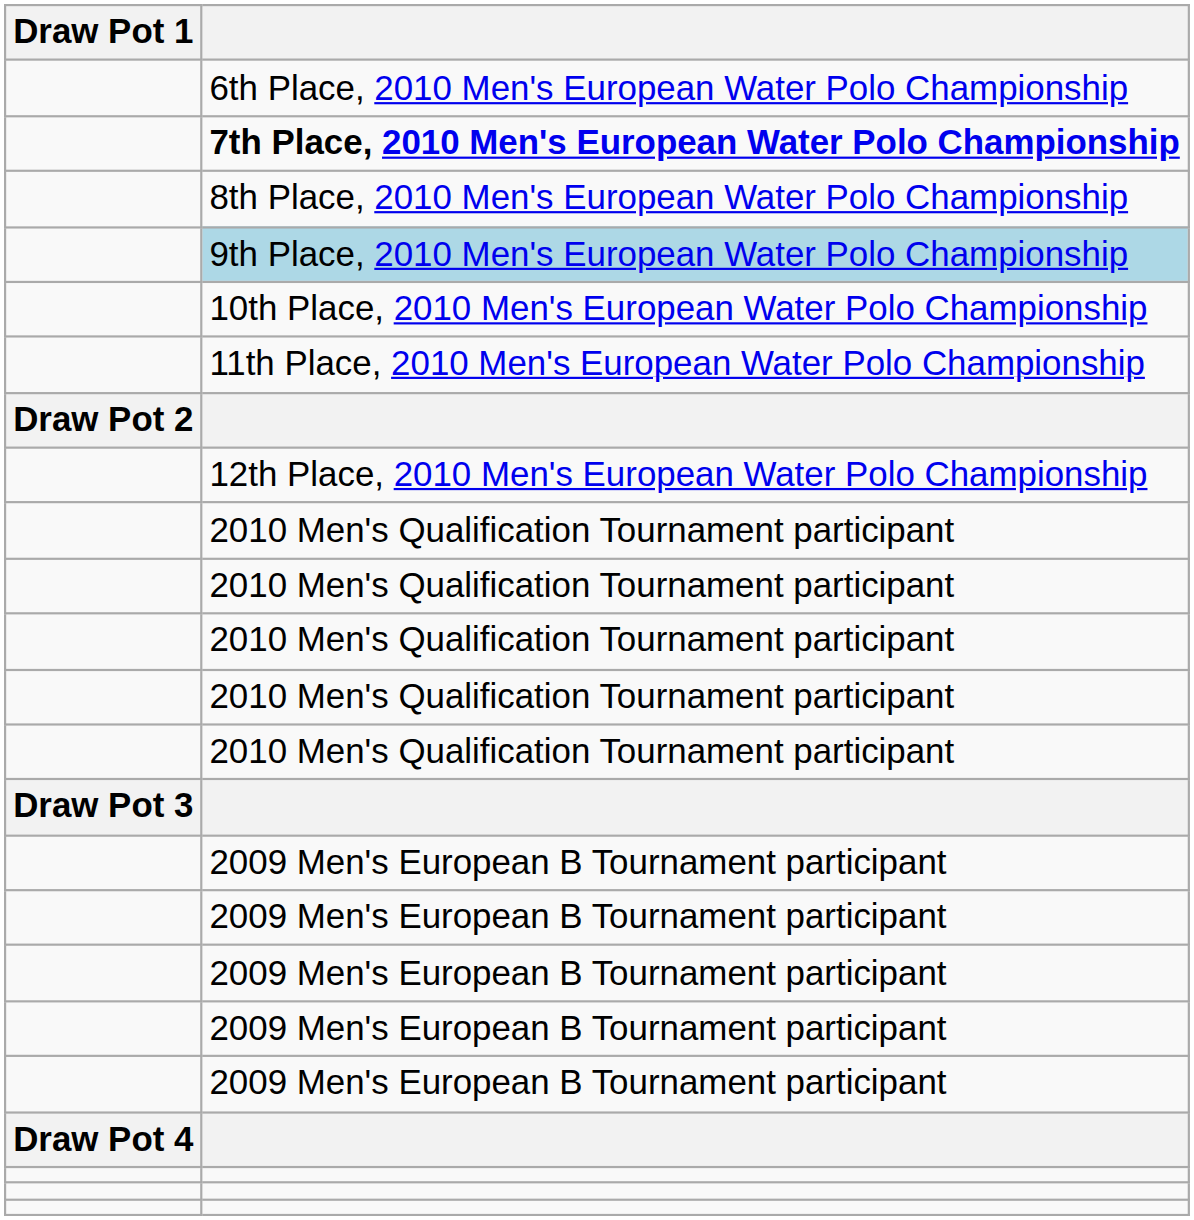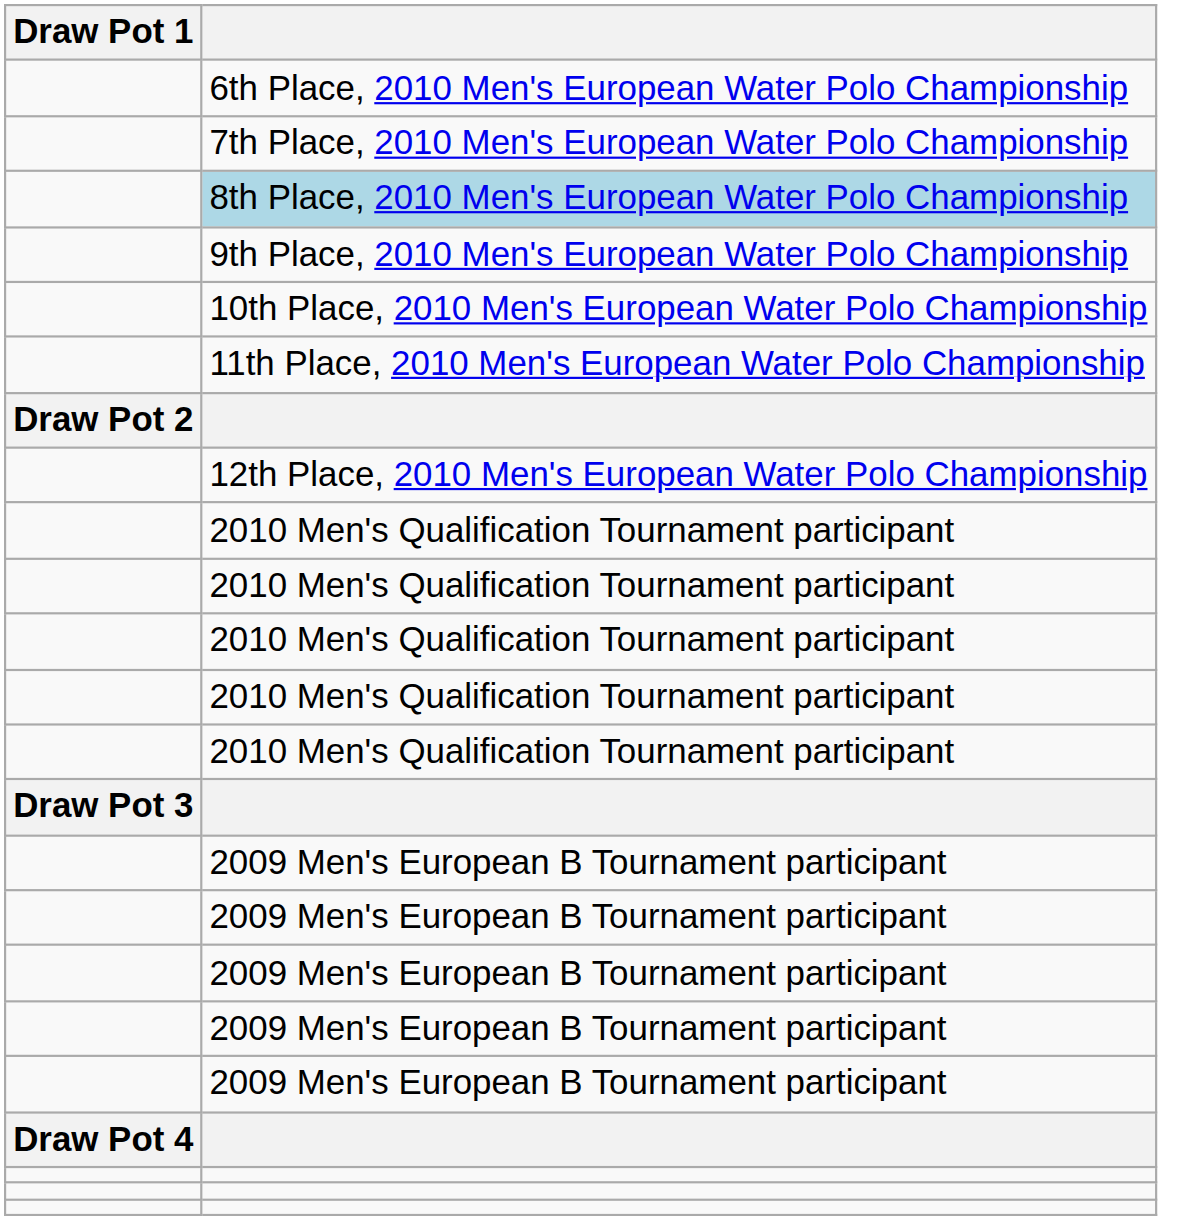(695, 142) bold -> (669, 142) normal
(669, 198) no background -> (669, 198) lightblue background
(669, 253) lightblue background -> (669, 253) no background
